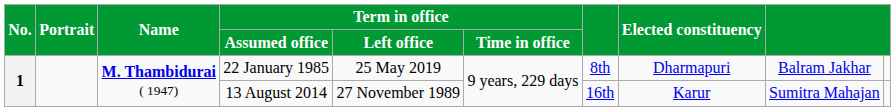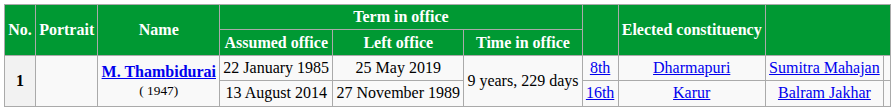(824, 67) Balram Jakhar -> (824, 67) Sumitra Mahajan
(824, 93) Sumitra Mahajan -> (824, 93) Balram Jakhar
